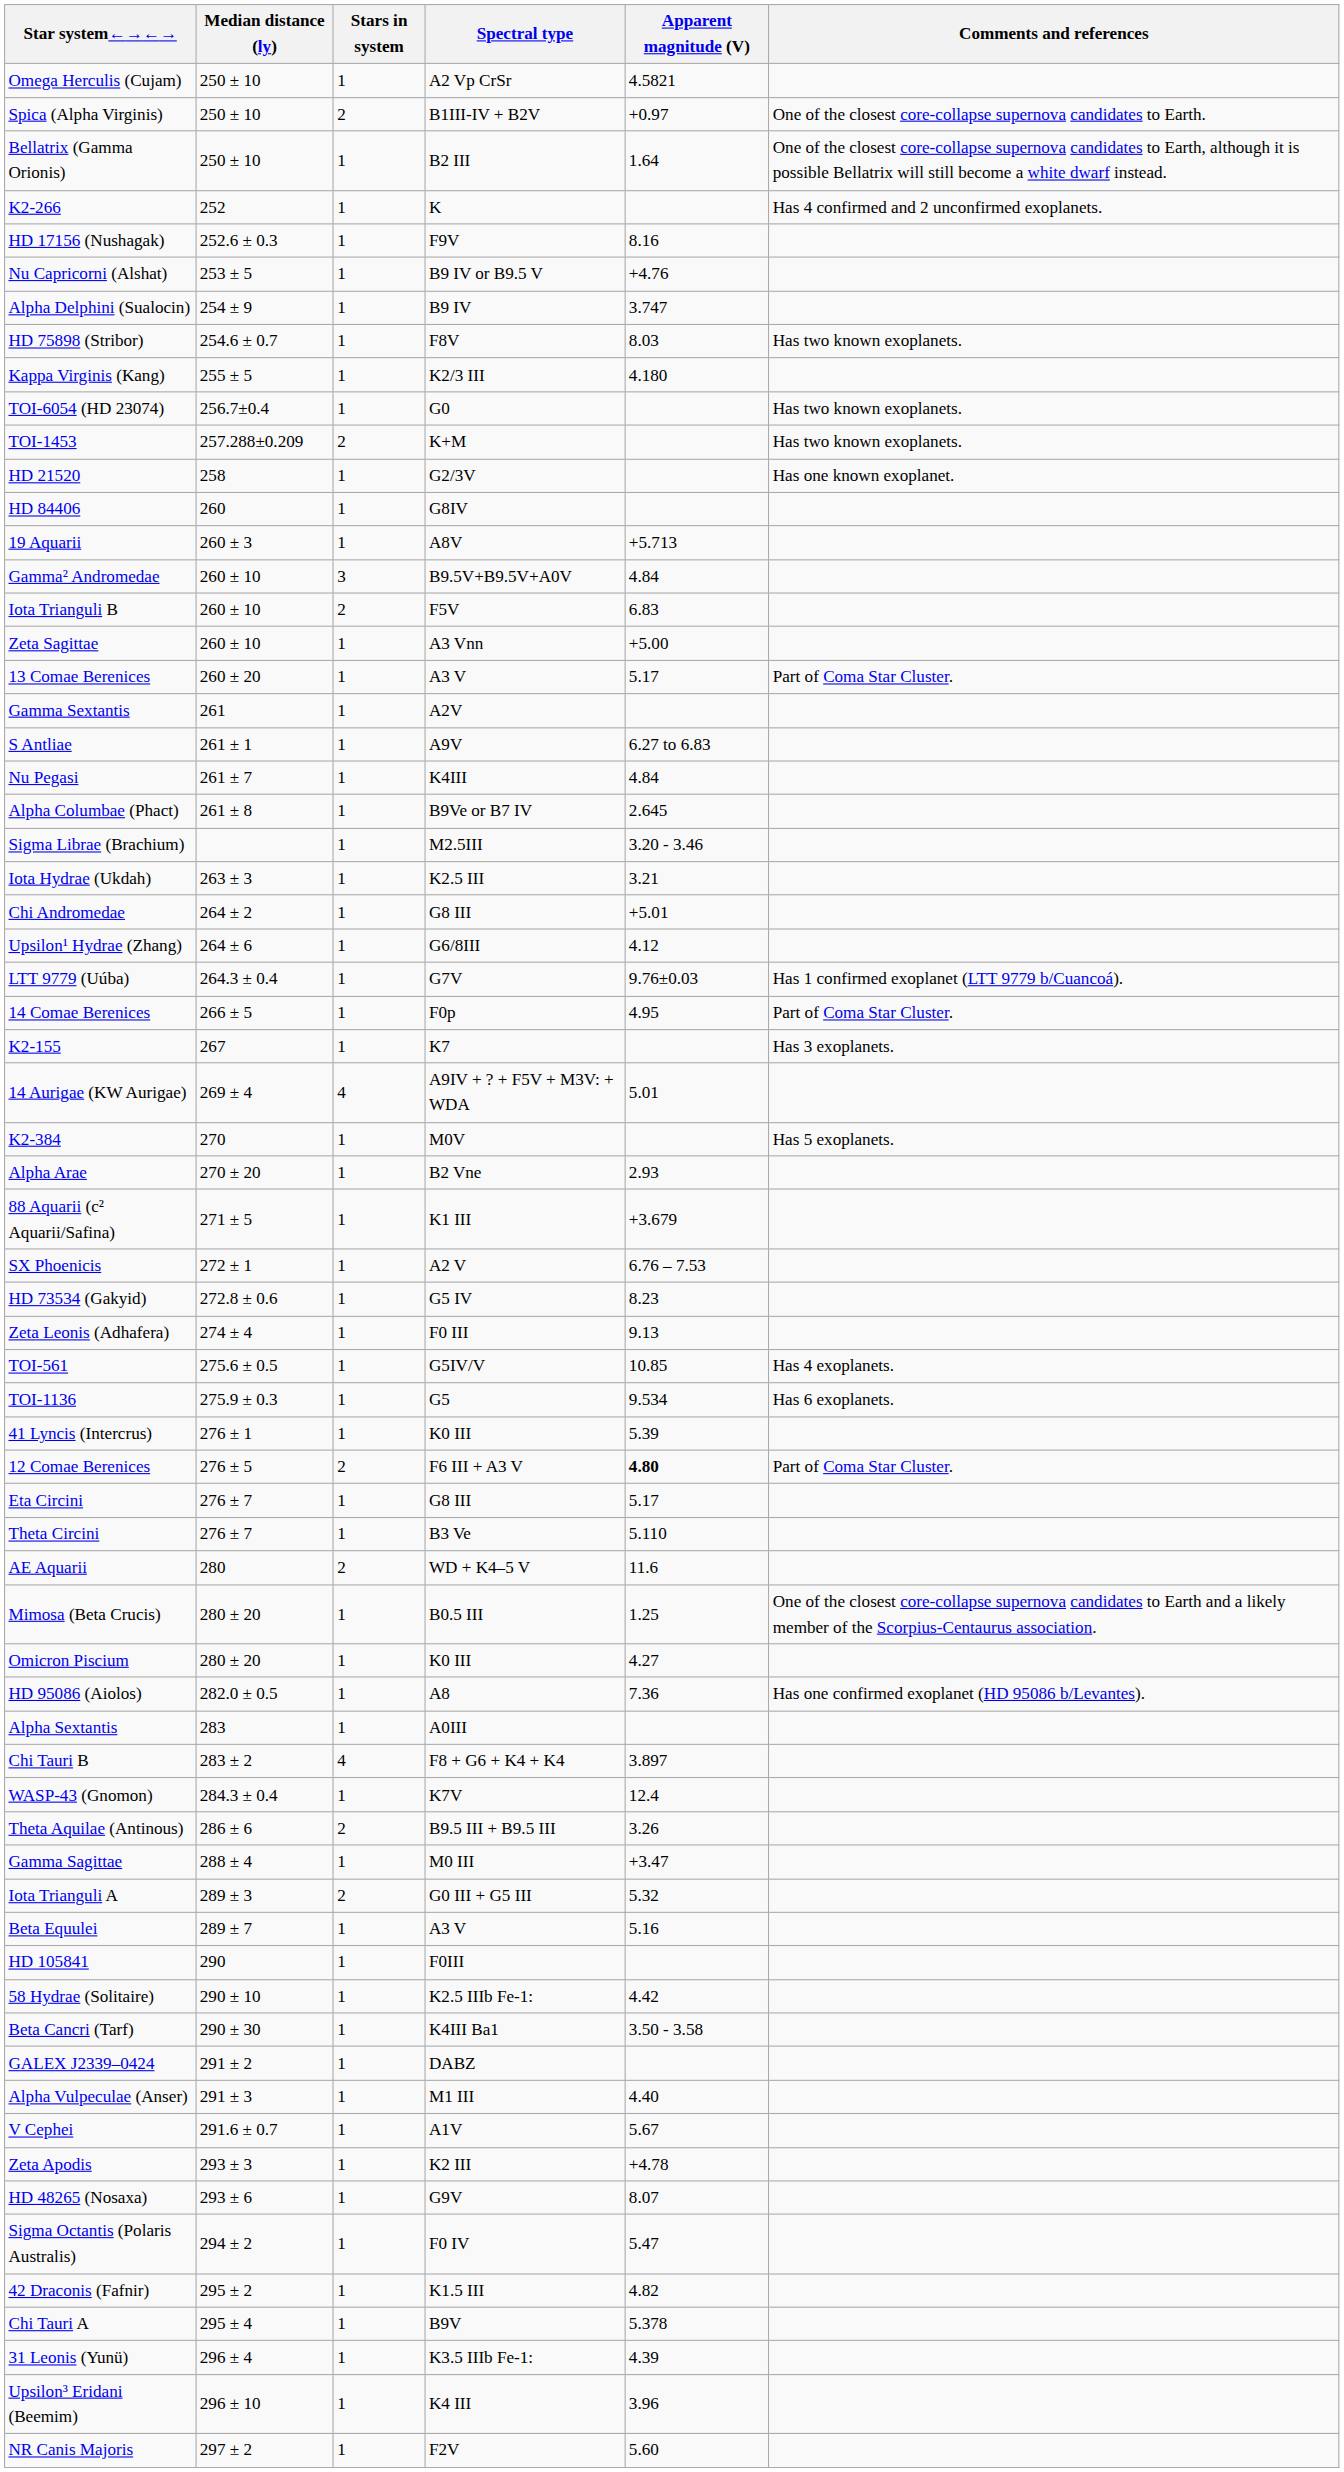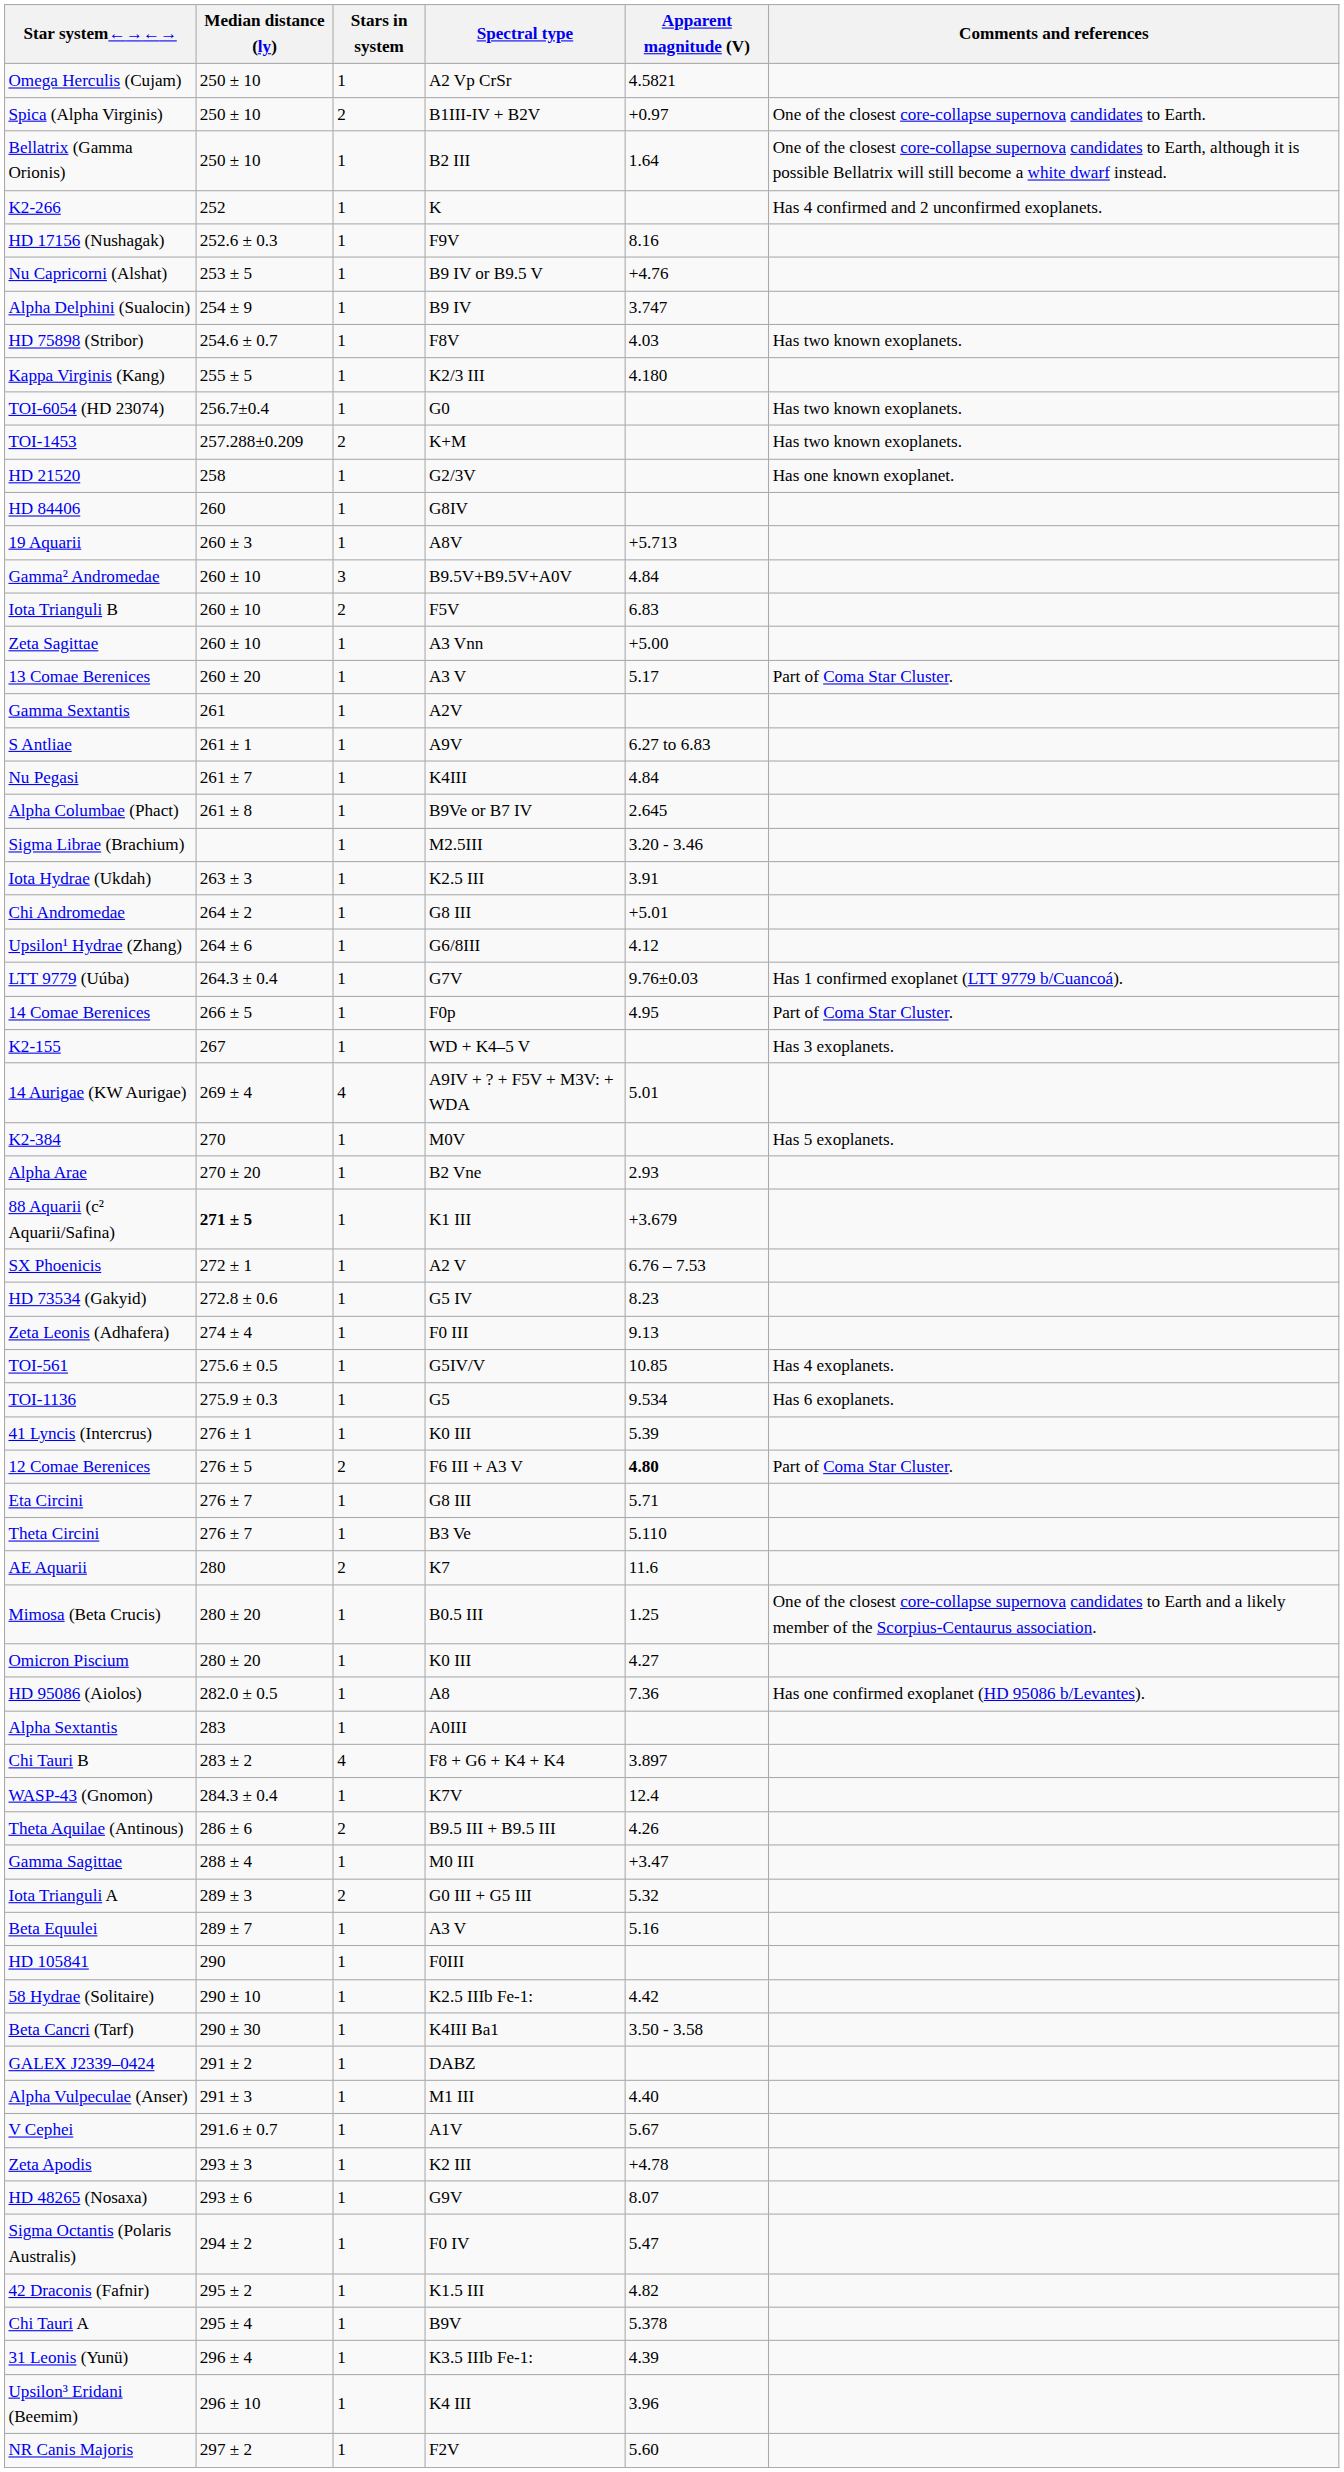(644, 341) 8.03 -> (644, 341) 4.03
(644, 878) 3.21 -> (644, 878) 3.91
(439, 1046) K7 -> (480, 1046) WD + K4–5 V
(226, 1219) normal -> (226, 1219) bold
(644, 1500) 5.17 -> (644, 1500) 5.71
(480, 1567) WD + K4–5 V -> (439, 1567) K7
(644, 1828) 3.26 -> (644, 1828) 4.26
